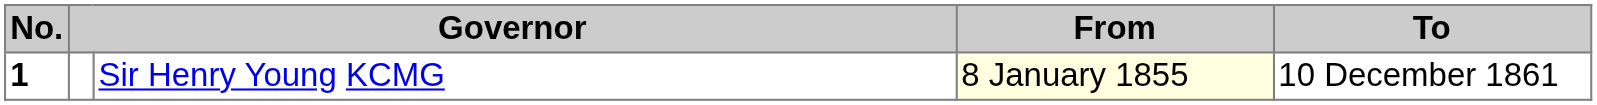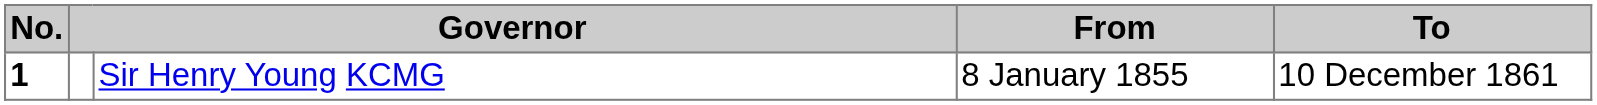(1075, 75) lightyellow background -> (1075, 75) no background
